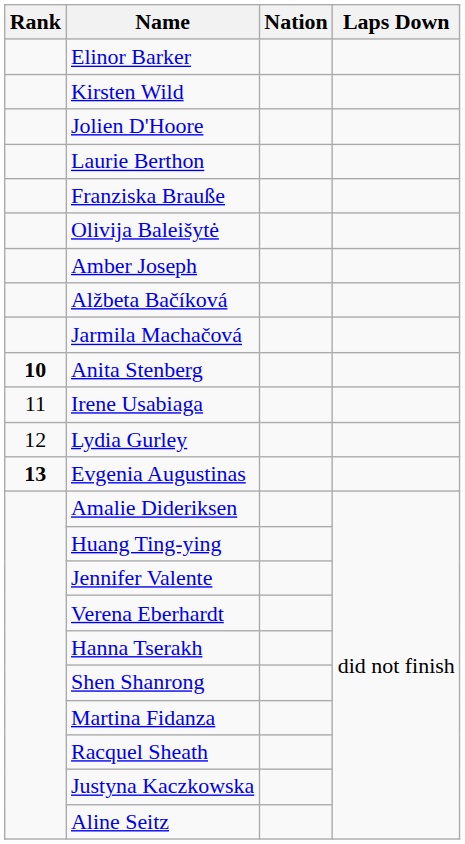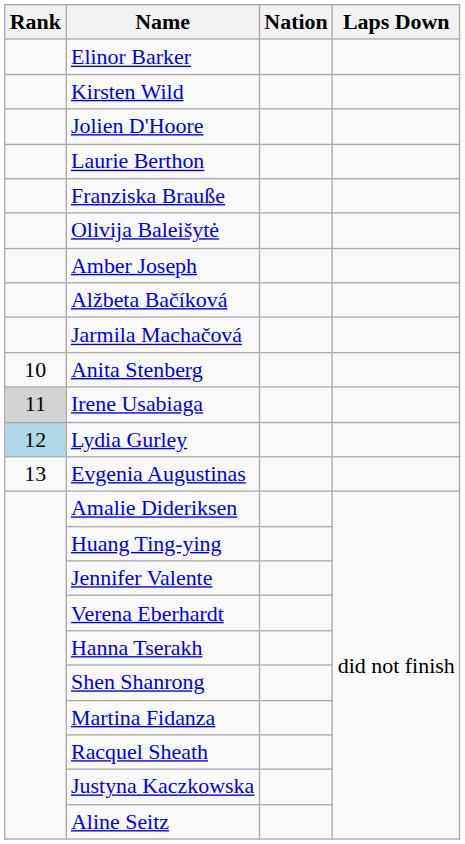(35, 369) bold -> (35, 369) normal
(35, 404) no background -> (35, 404) lightgrey background
(35, 439) no background -> (35, 439) lightblue background
(35, 473) bold -> (35, 473) normal
